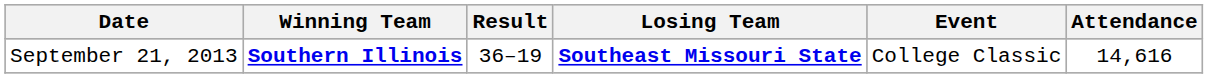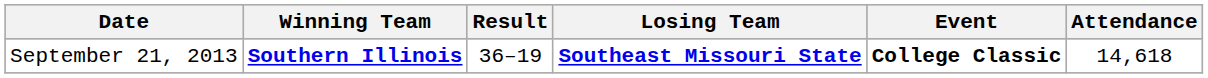(967, 56) normal -> (967, 56) bold
(1135, 56) 14,616 -> (1135, 56) 14,618
